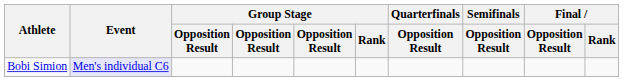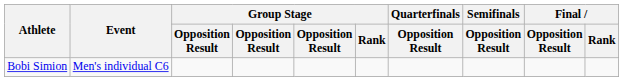(121, 67) lavender background -> (121, 67) no background
